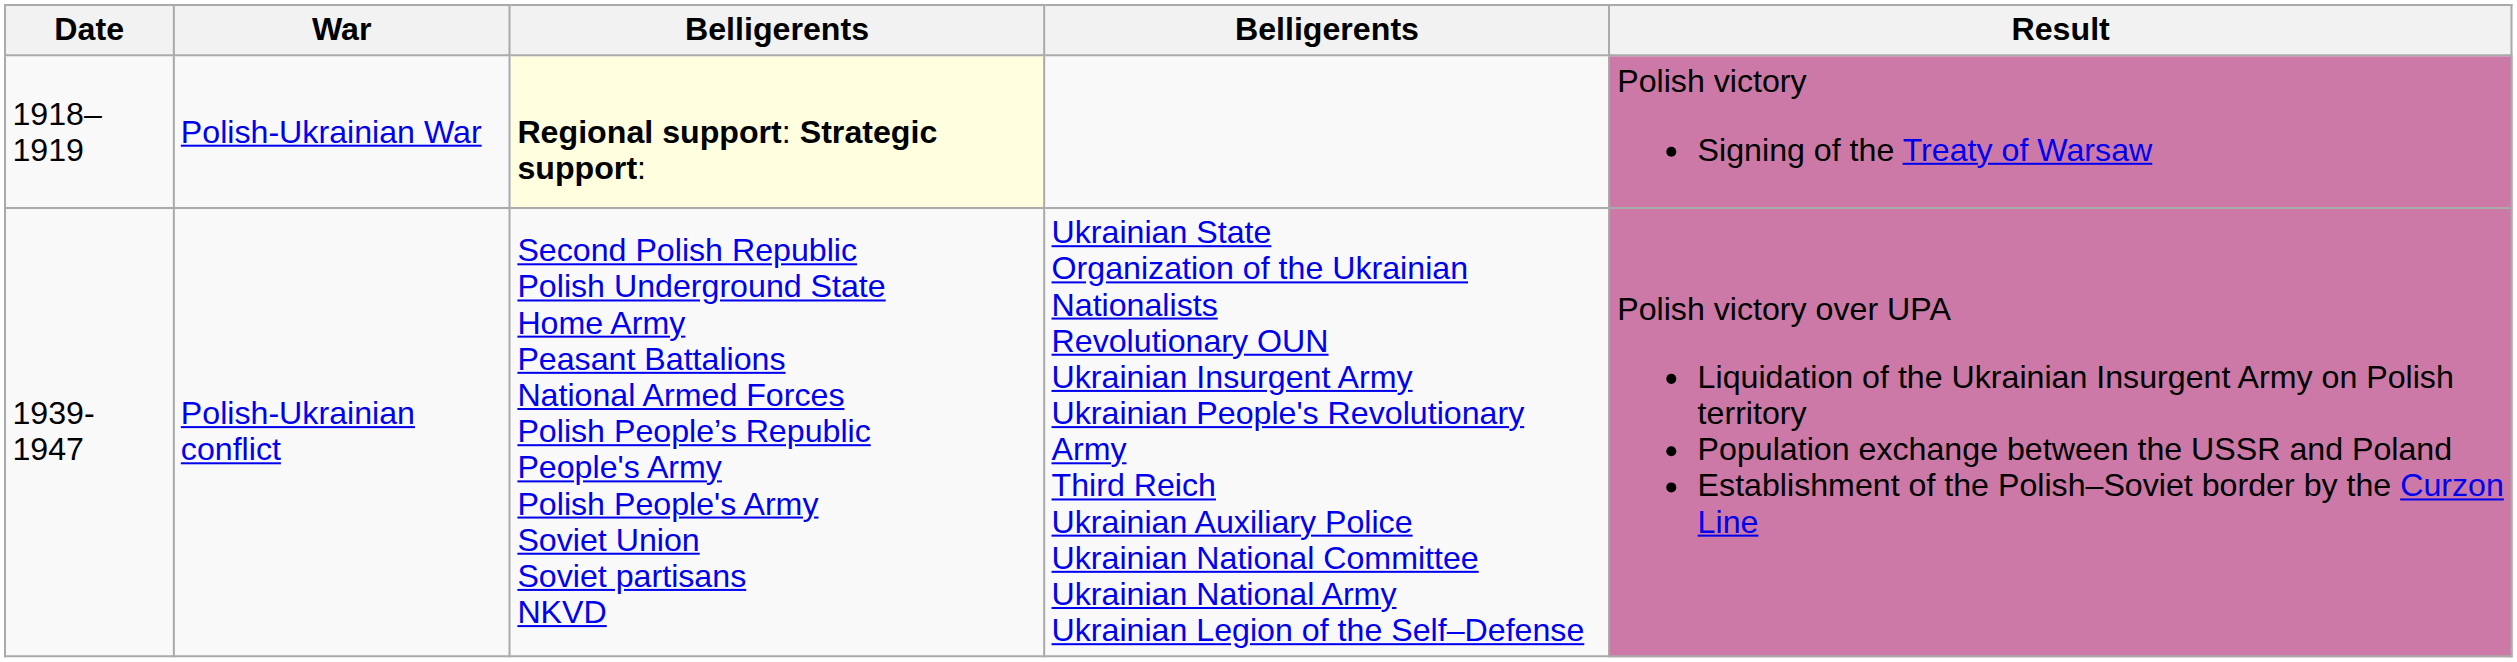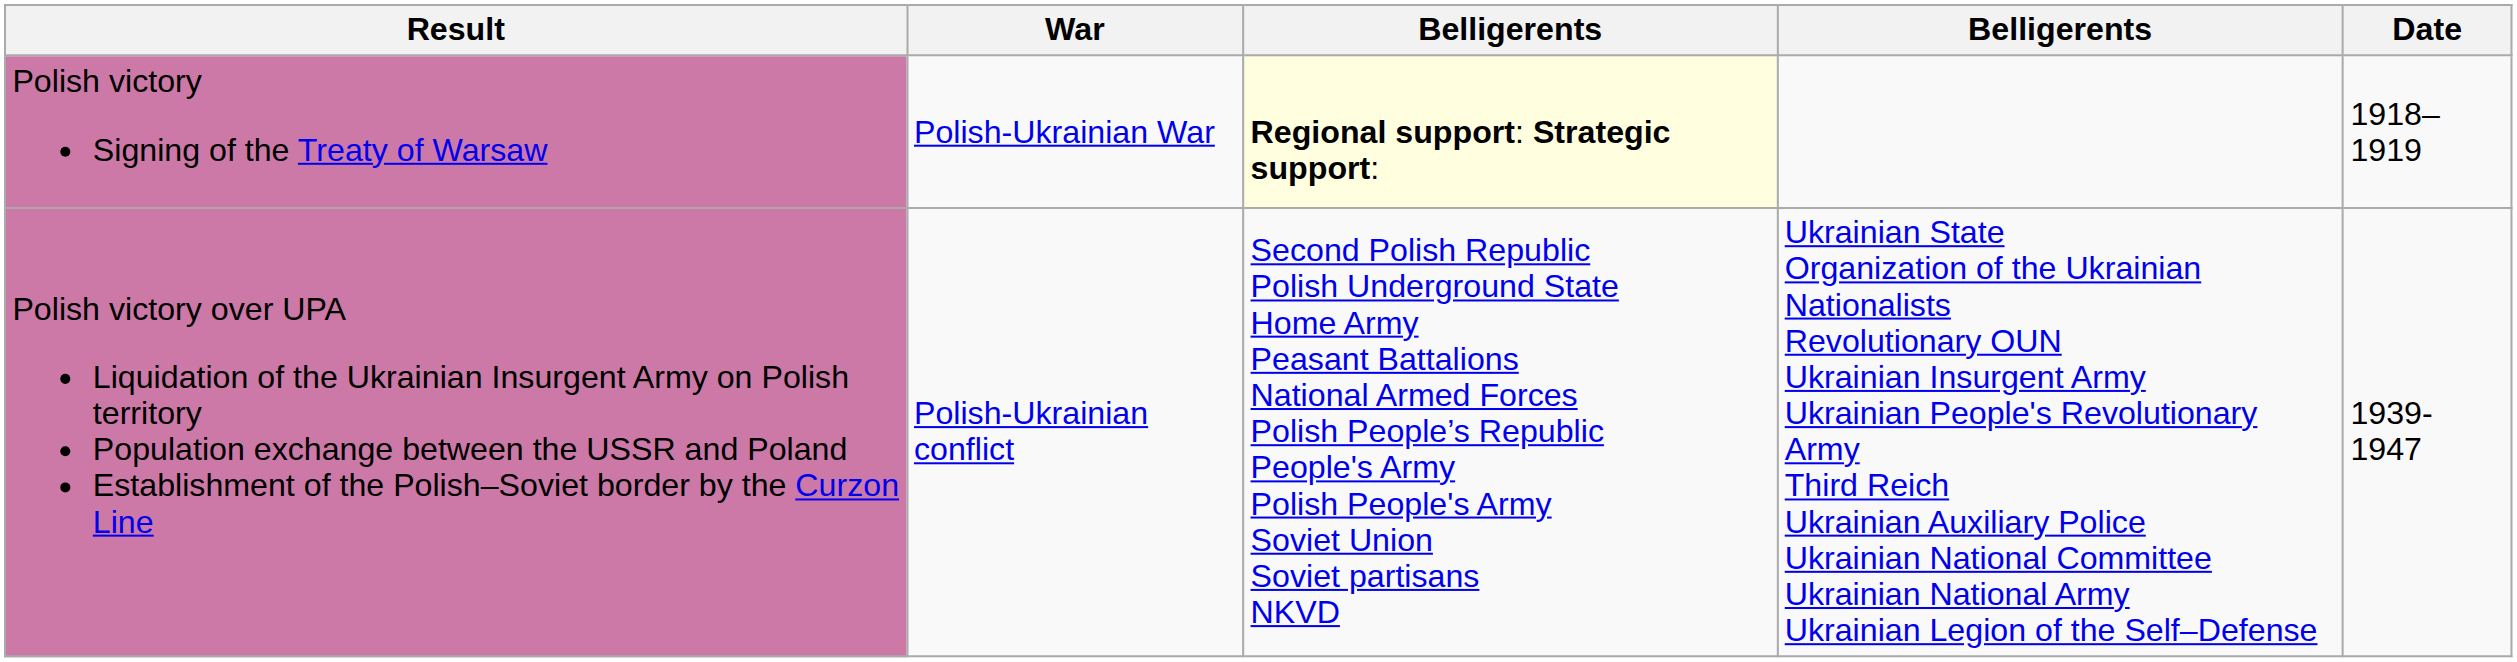columns swapped: (89, 30) <-> (2061, 30)
